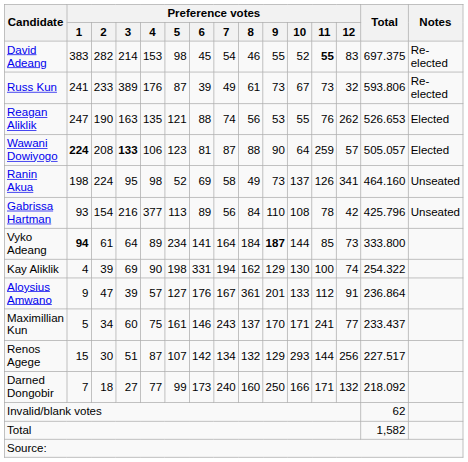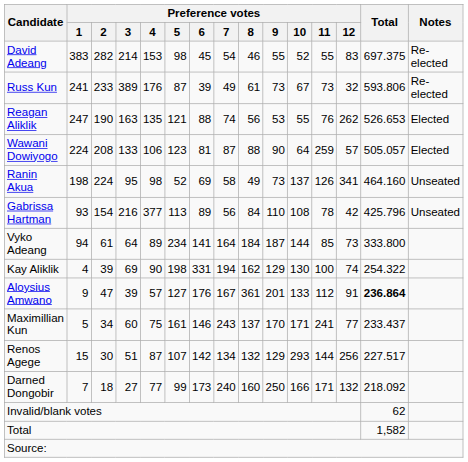(327, 56) bold -> (327, 56) normal
(79, 150) bold -> (79, 150) normal
(128, 150) bold -> (128, 150) normal
(82, 244) bold -> (82, 244) normal
(275, 244) bold -> (275, 244) normal
(385, 293) normal -> (385, 293) bold
